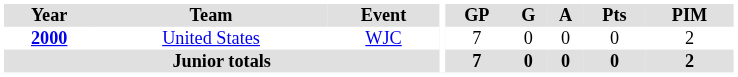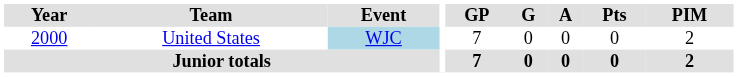(49, 38) bold -> (49, 38) normal
(384, 38) no background -> (384, 38) lightblue background
